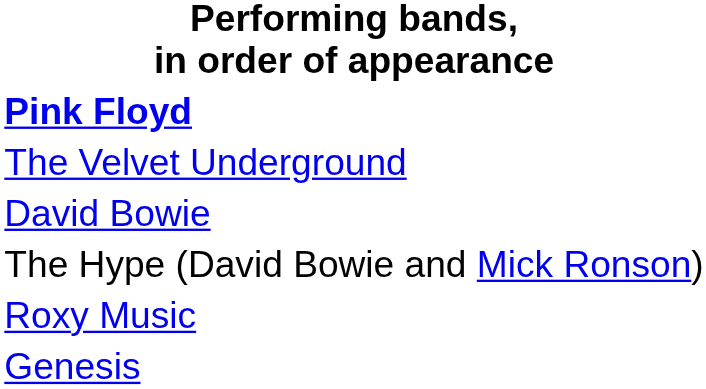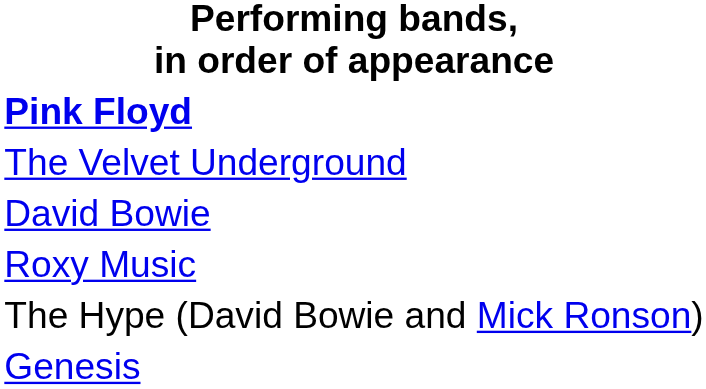(354, 265) The Hype (David Bowie and Mick Ronson) -> (100, 265) Roxy Music
(100, 316) Roxy Music -> (354, 316) The Hype (David Bowie and Mick Ronson)
